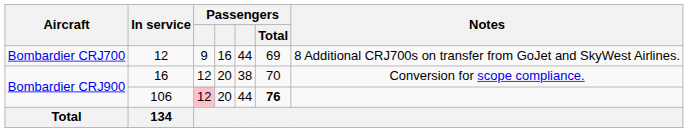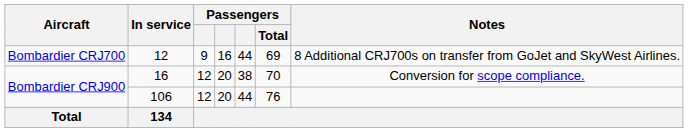(204, 96) pink background -> (204, 96) no background
(273, 96) bold -> (273, 96) normal
